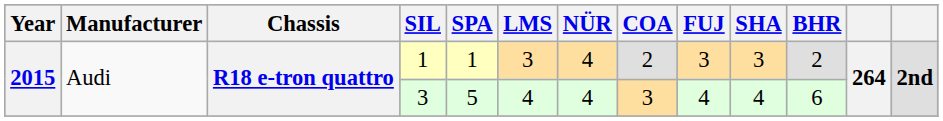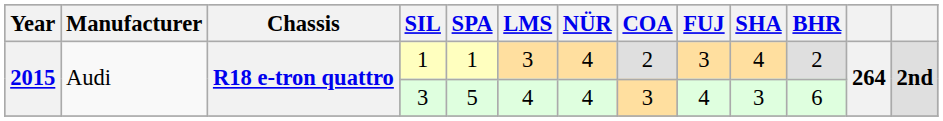(759, 59) 3 -> (759, 59) 4
(759, 97) 4 -> (759, 97) 3
